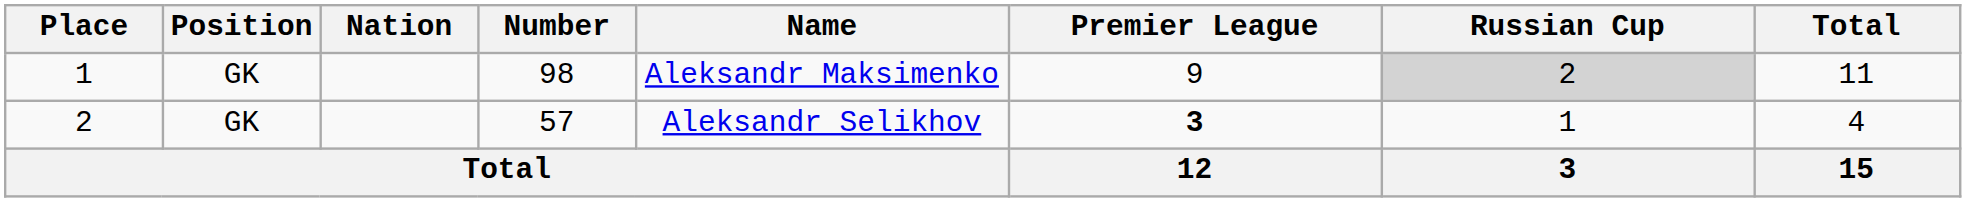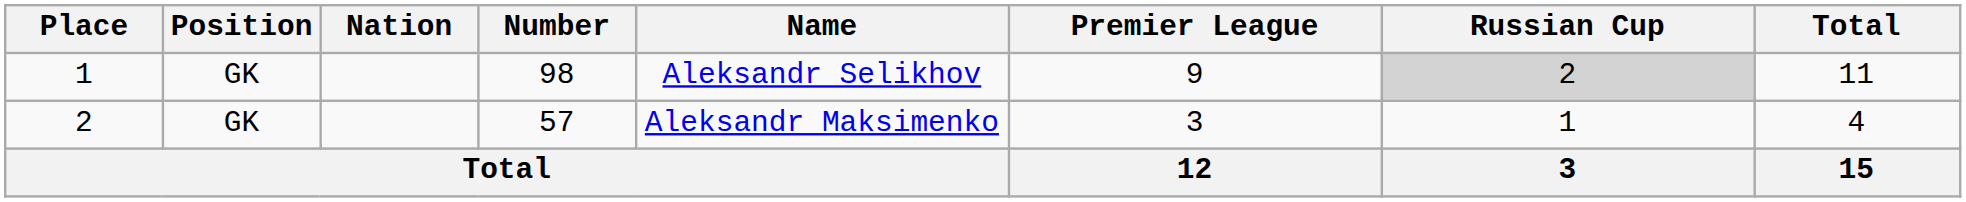(822, 77) Aleksandr Maksimenko -> (822, 77) Aleksandr Selikhov
(822, 125) Aleksandr Selikhov -> (822, 125) Aleksandr Maksimenko
(1195, 125) bold -> (1195, 125) normal
